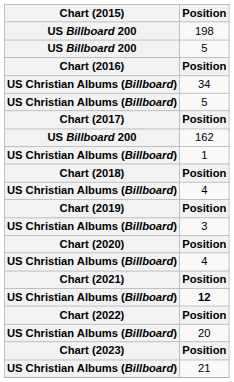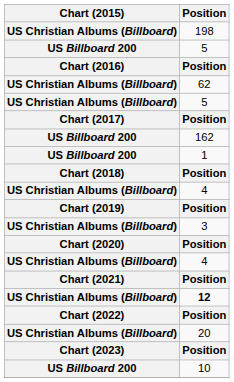(92, 31) US Billboard 200 -> (92, 31) US Christian Albums (Billboard)
(204, 84) 34 -> (204, 84) 62
(92, 155) US Christian Albums (Billboard) -> (92, 155) US Billboard 200
(92, 368) US Christian Albums (Billboard) -> (92, 368) US Billboard 200
(204, 368) 21 -> (204, 368) 10
